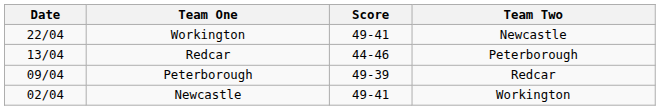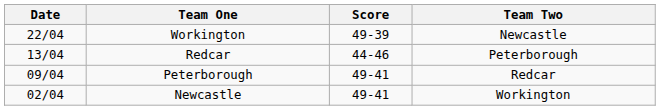(371, 35) 49-41 -> (371, 35) 49-39
(371, 75) 49-39 -> (371, 75) 49-41
